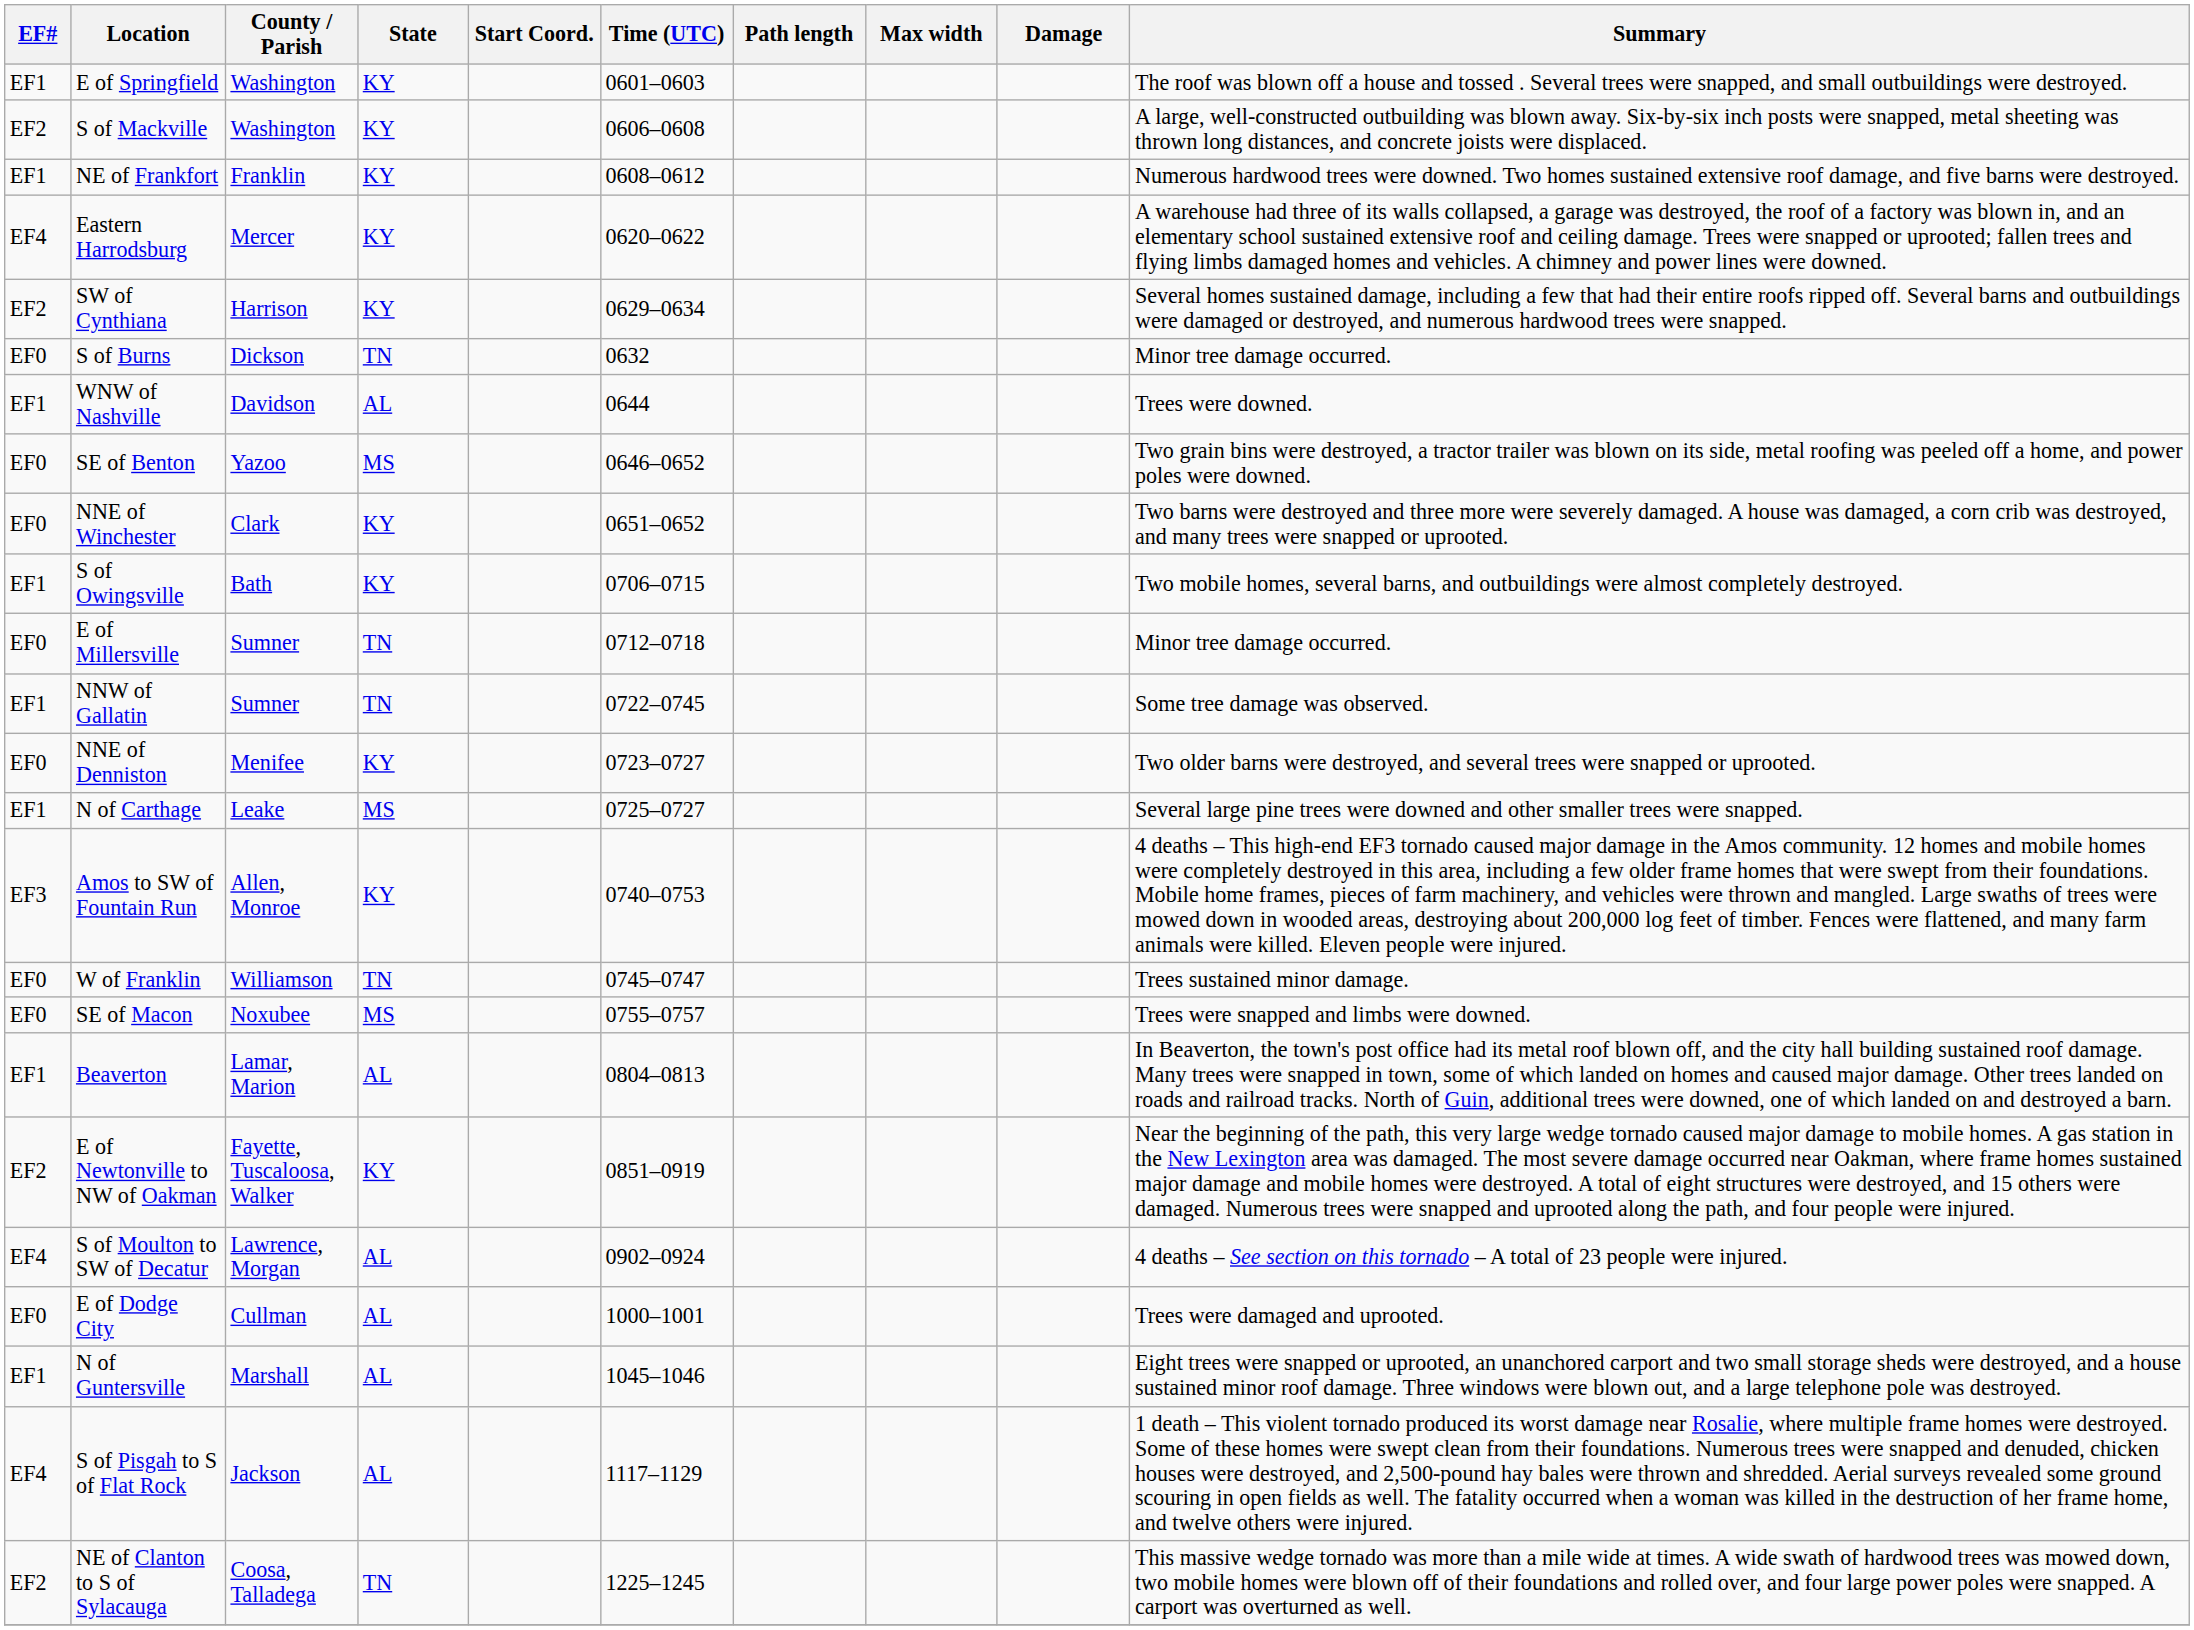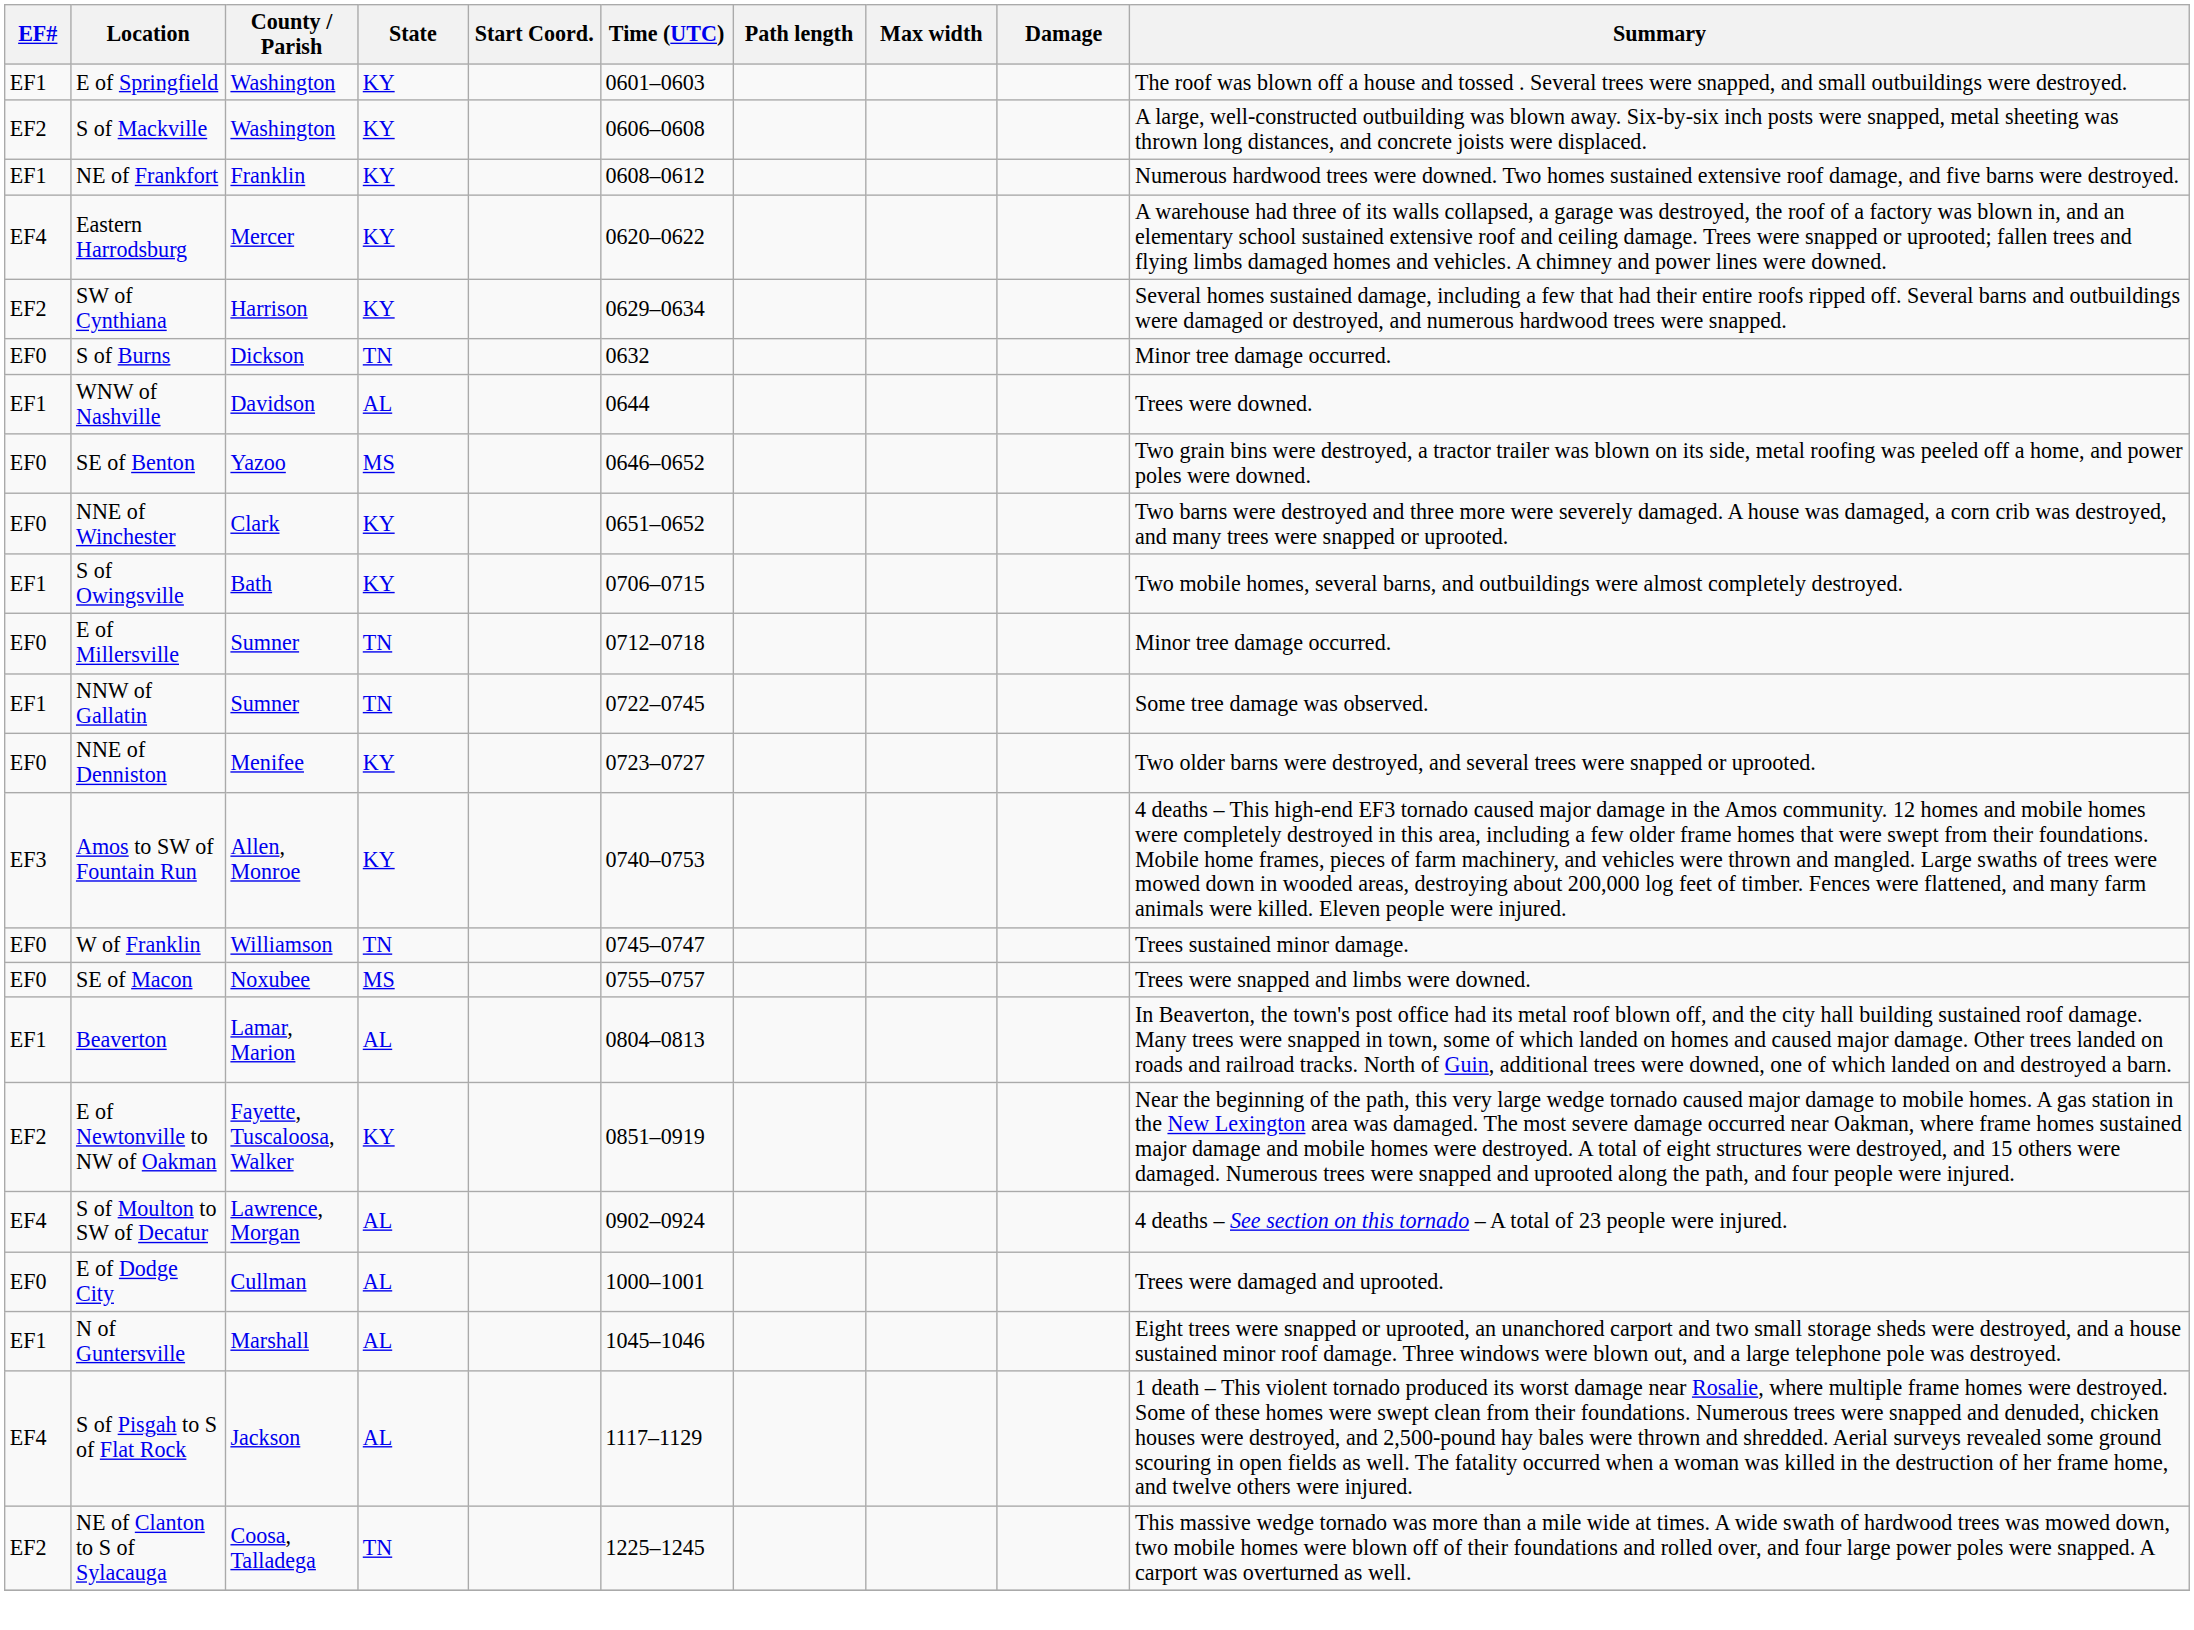- row: (138, 810)
